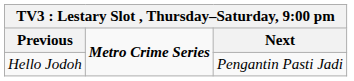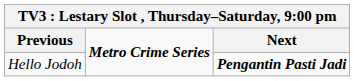(280, 64) normal -> (282, 64) bold
